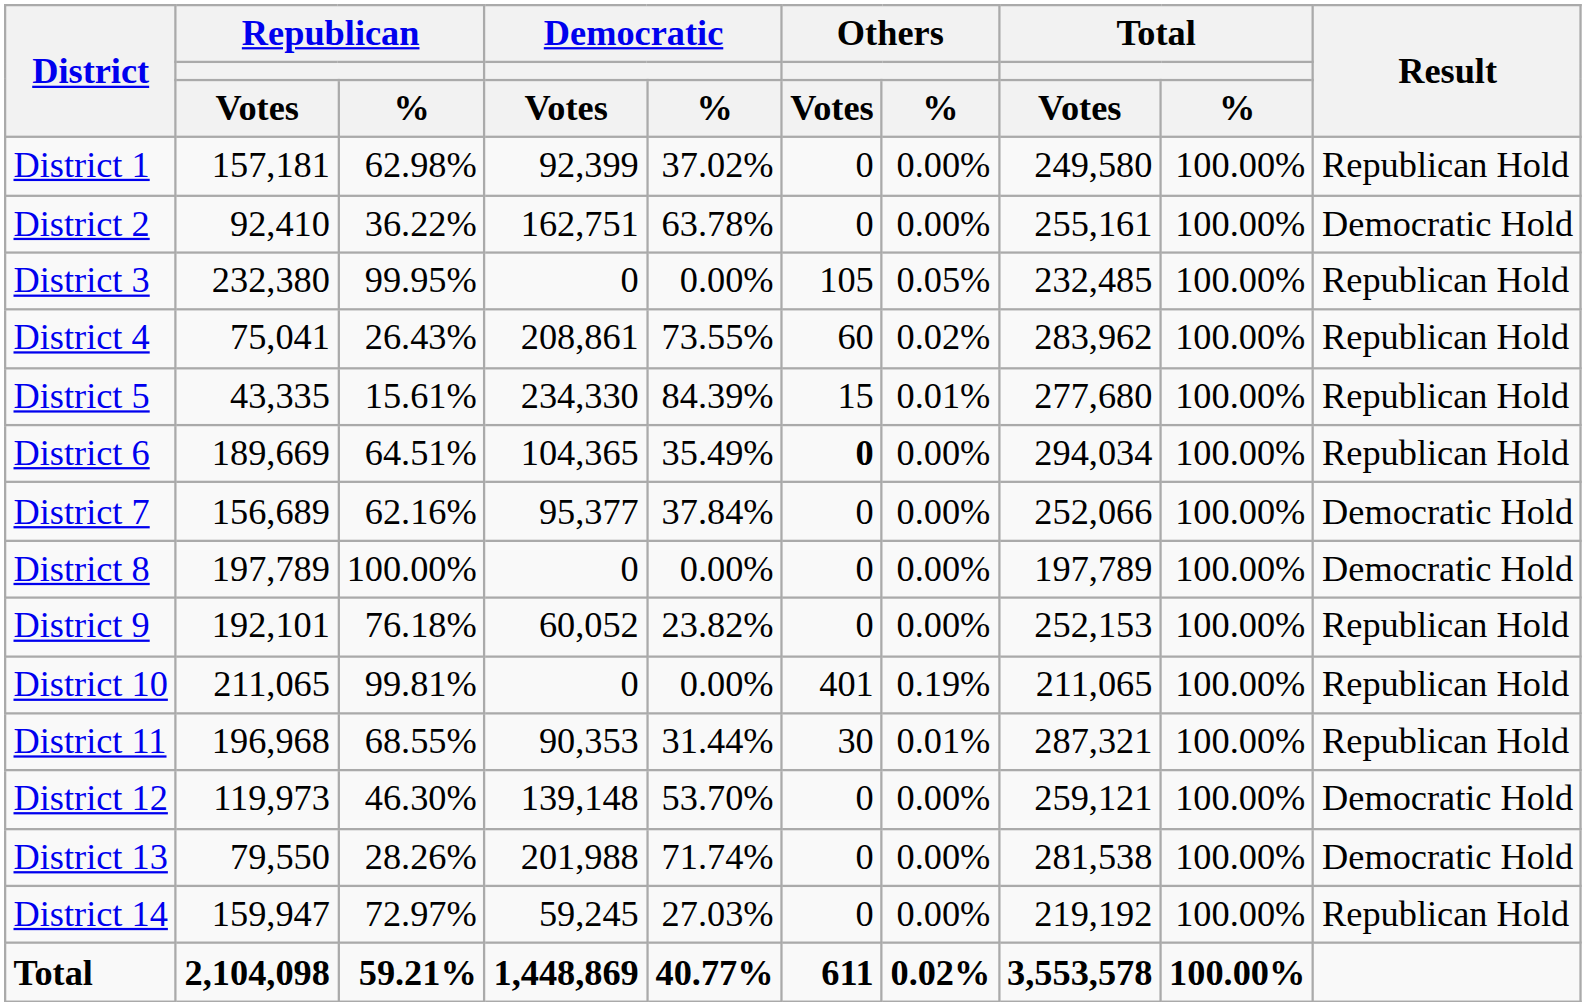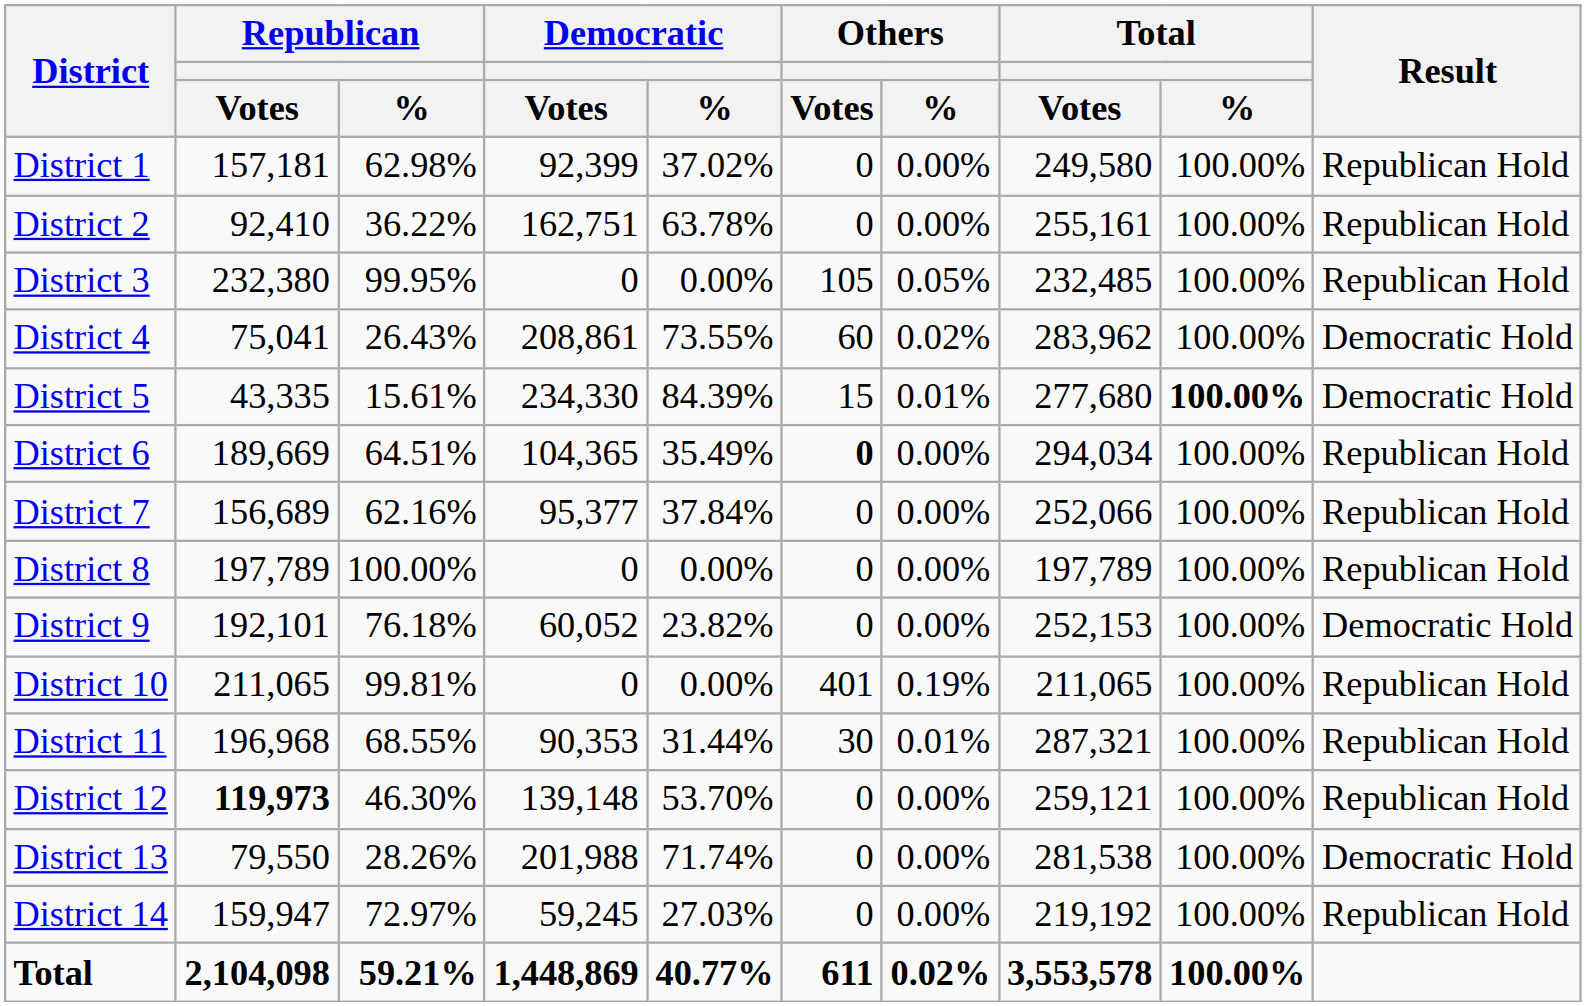(1448, 222) Democratic Hold -> (1446, 222) Republican Hold
(1446, 338) Republican Hold -> (1448, 338) Democratic Hold
(1240, 395) normal -> (1237, 395) bold
(1446, 395) Republican Hold -> (1448, 395) Democratic Hold
(1448, 510) Democratic Hold -> (1446, 510) Republican Hold
(1448, 568) Democratic Hold -> (1446, 568) Republican Hold
(1446, 626) Republican Hold -> (1448, 626) Democratic Hold
(272, 798) normal -> (272, 798) bold
(1448, 798) Democratic Hold -> (1446, 798) Republican Hold
